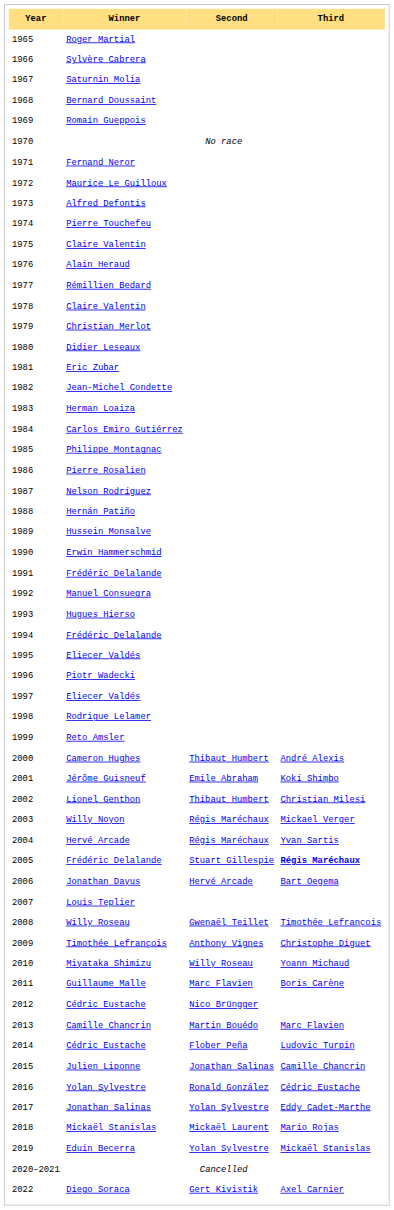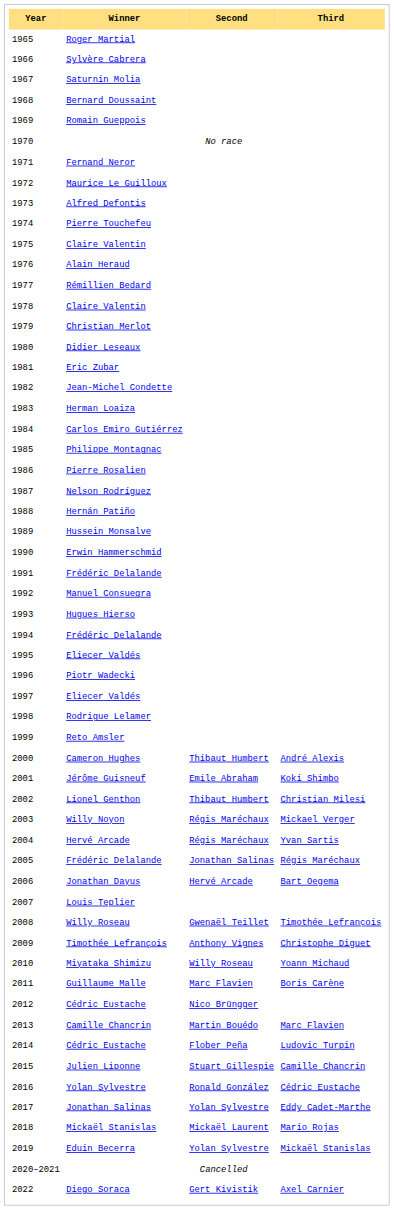(232, 861) Stuart Gillespie -> (232, 861) Jonathan Salinas
(320, 861) bold -> (320, 861) normal
(232, 1066) Jonathan Salinas -> (232, 1066) Stuart Gillespie
